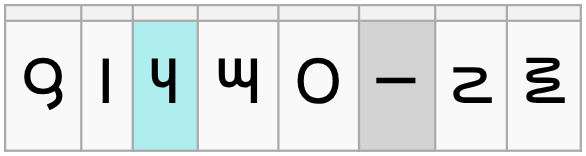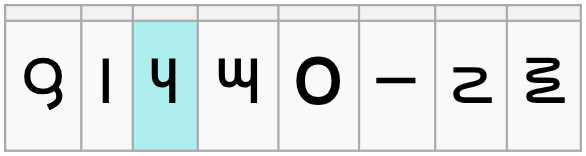(319, 77) normal -> (319, 77) bold
(397, 77) lightgrey background -> (397, 77) no background
